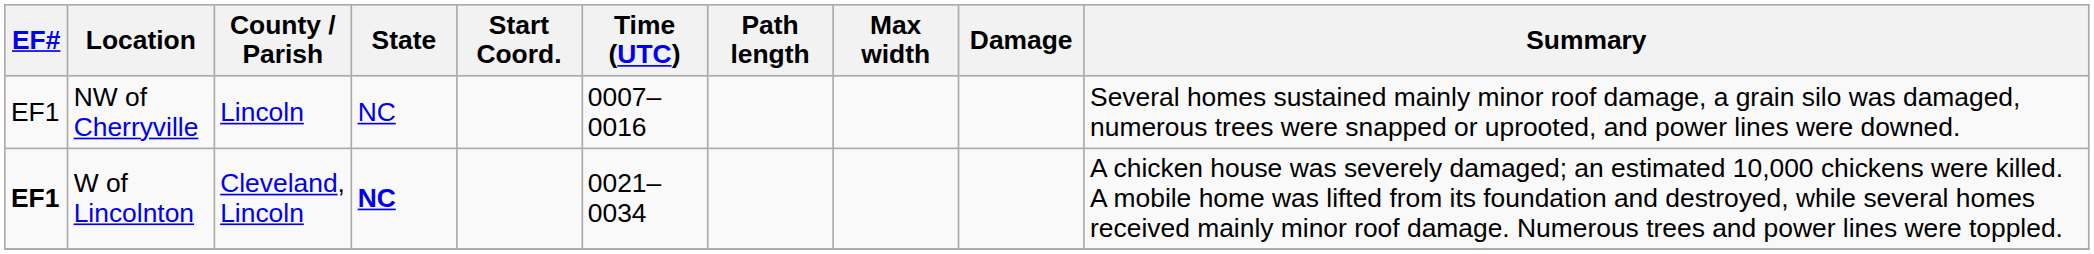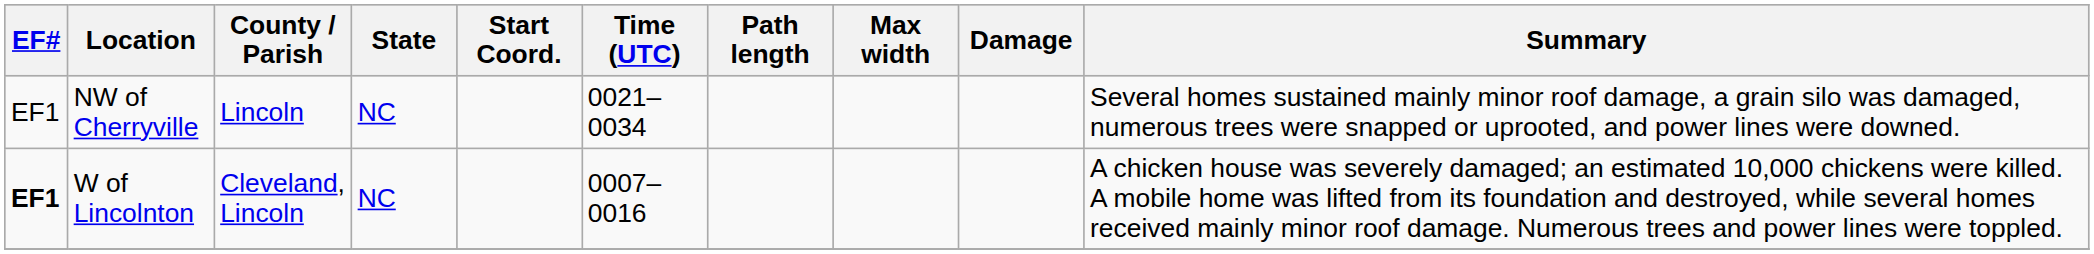(625, 111) 0007–0016 -> (625, 111) 0021–0034
(377, 198) bold -> (377, 198) normal
(625, 198) 0021–0034 -> (625, 198) 0007–0016
